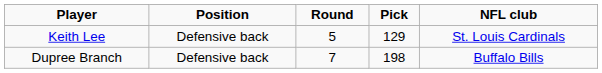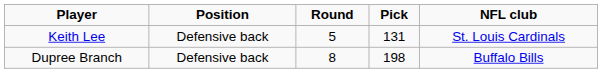(394, 36) 129 -> (394, 36) 131
(332, 57) 7 -> (332, 57) 8
